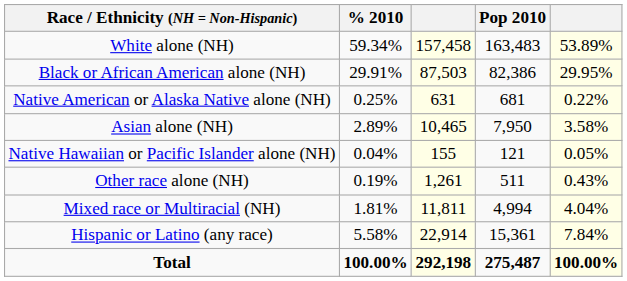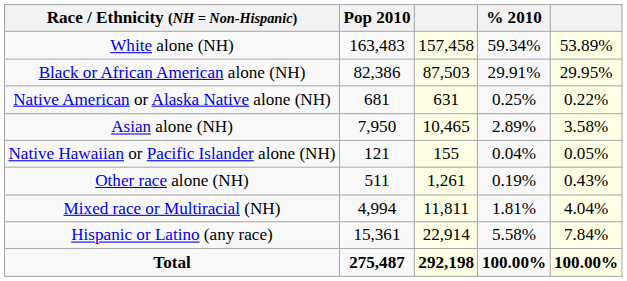columns swapped: (513, 18) <-> (376, 18)
